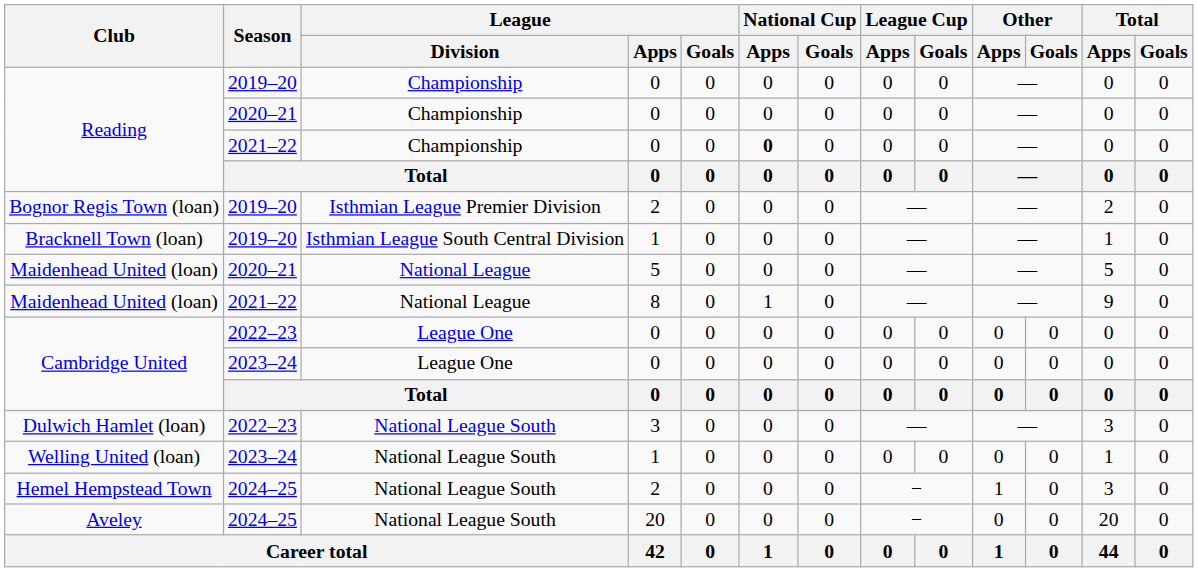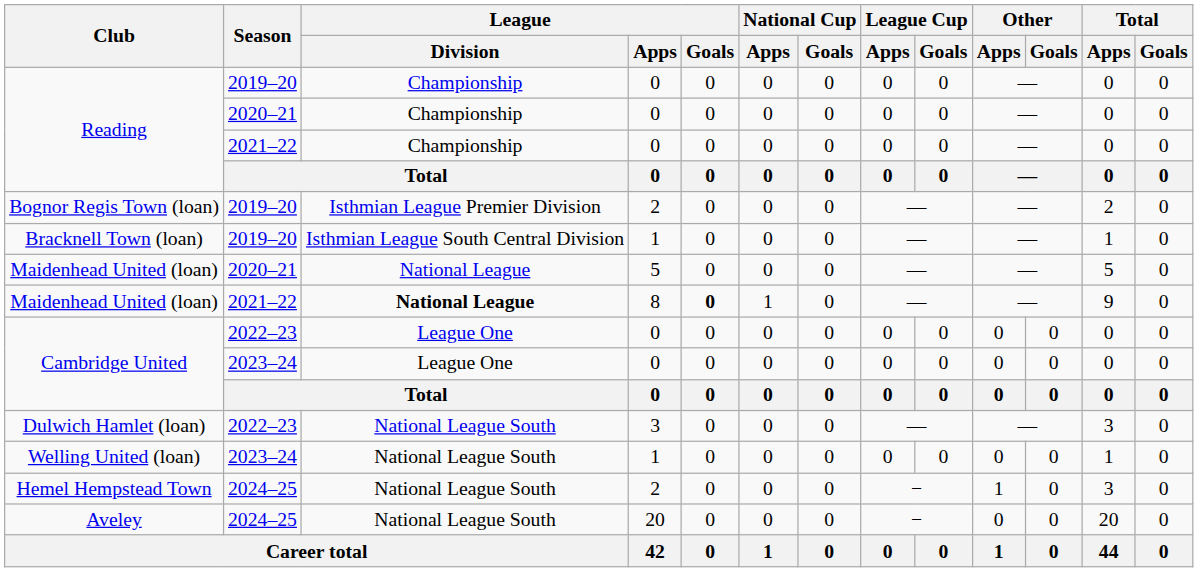(768, 144) bold -> (768, 144) normal
(465, 301) normal -> (465, 301) bold
(710, 301) normal -> (710, 301) bold
